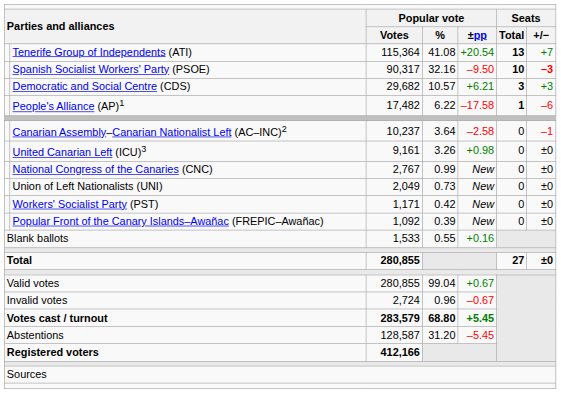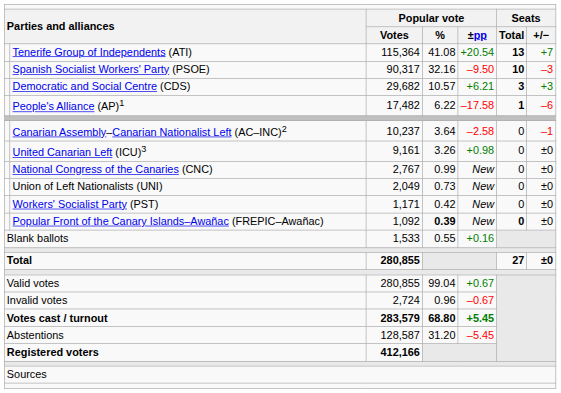(547, 69) bold -> (547, 69) normal
(445, 221) normal -> (445, 221) bold
(521, 221) normal -> (521, 221) bold
